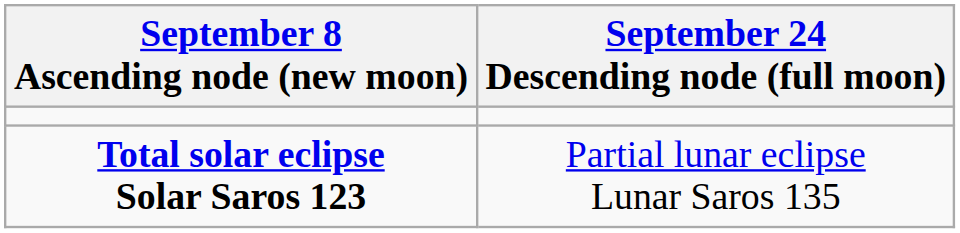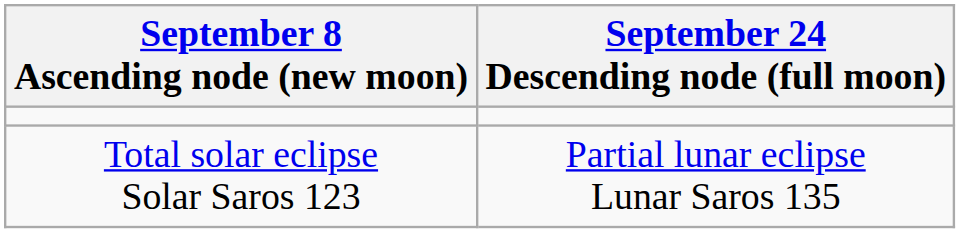(241, 175) bold -> (241, 175) normal
